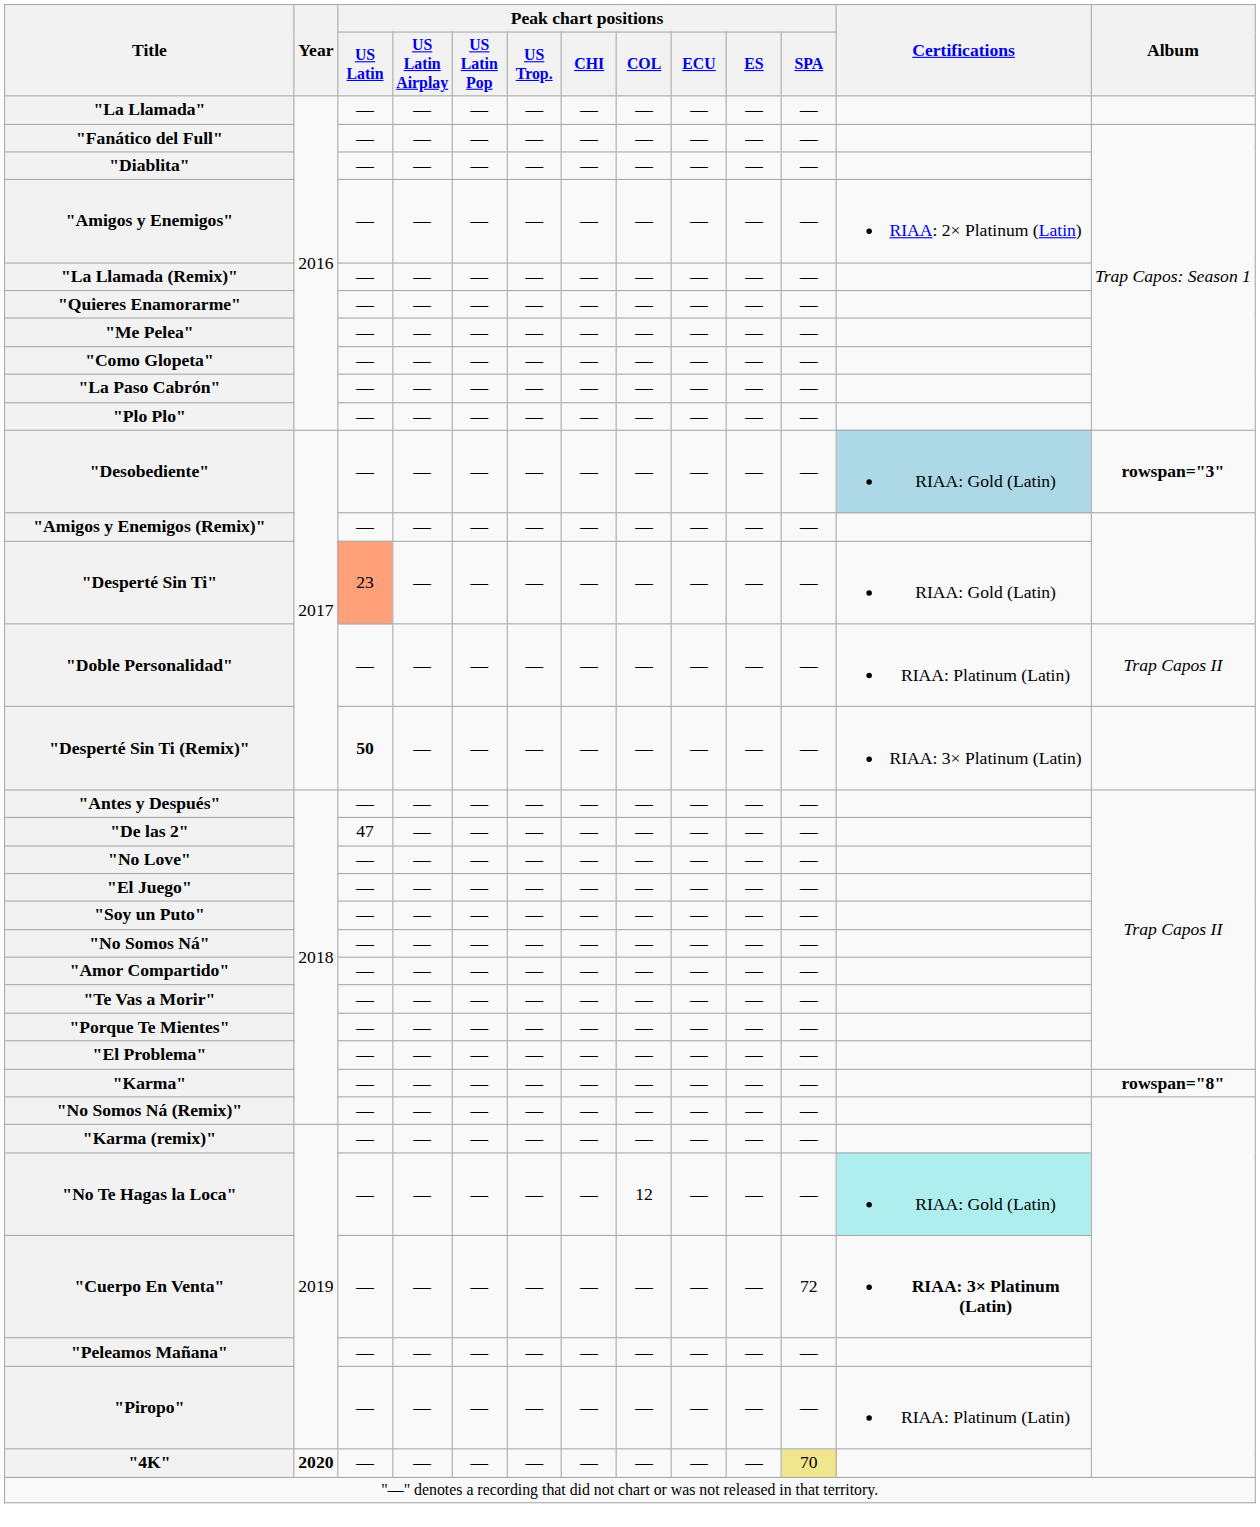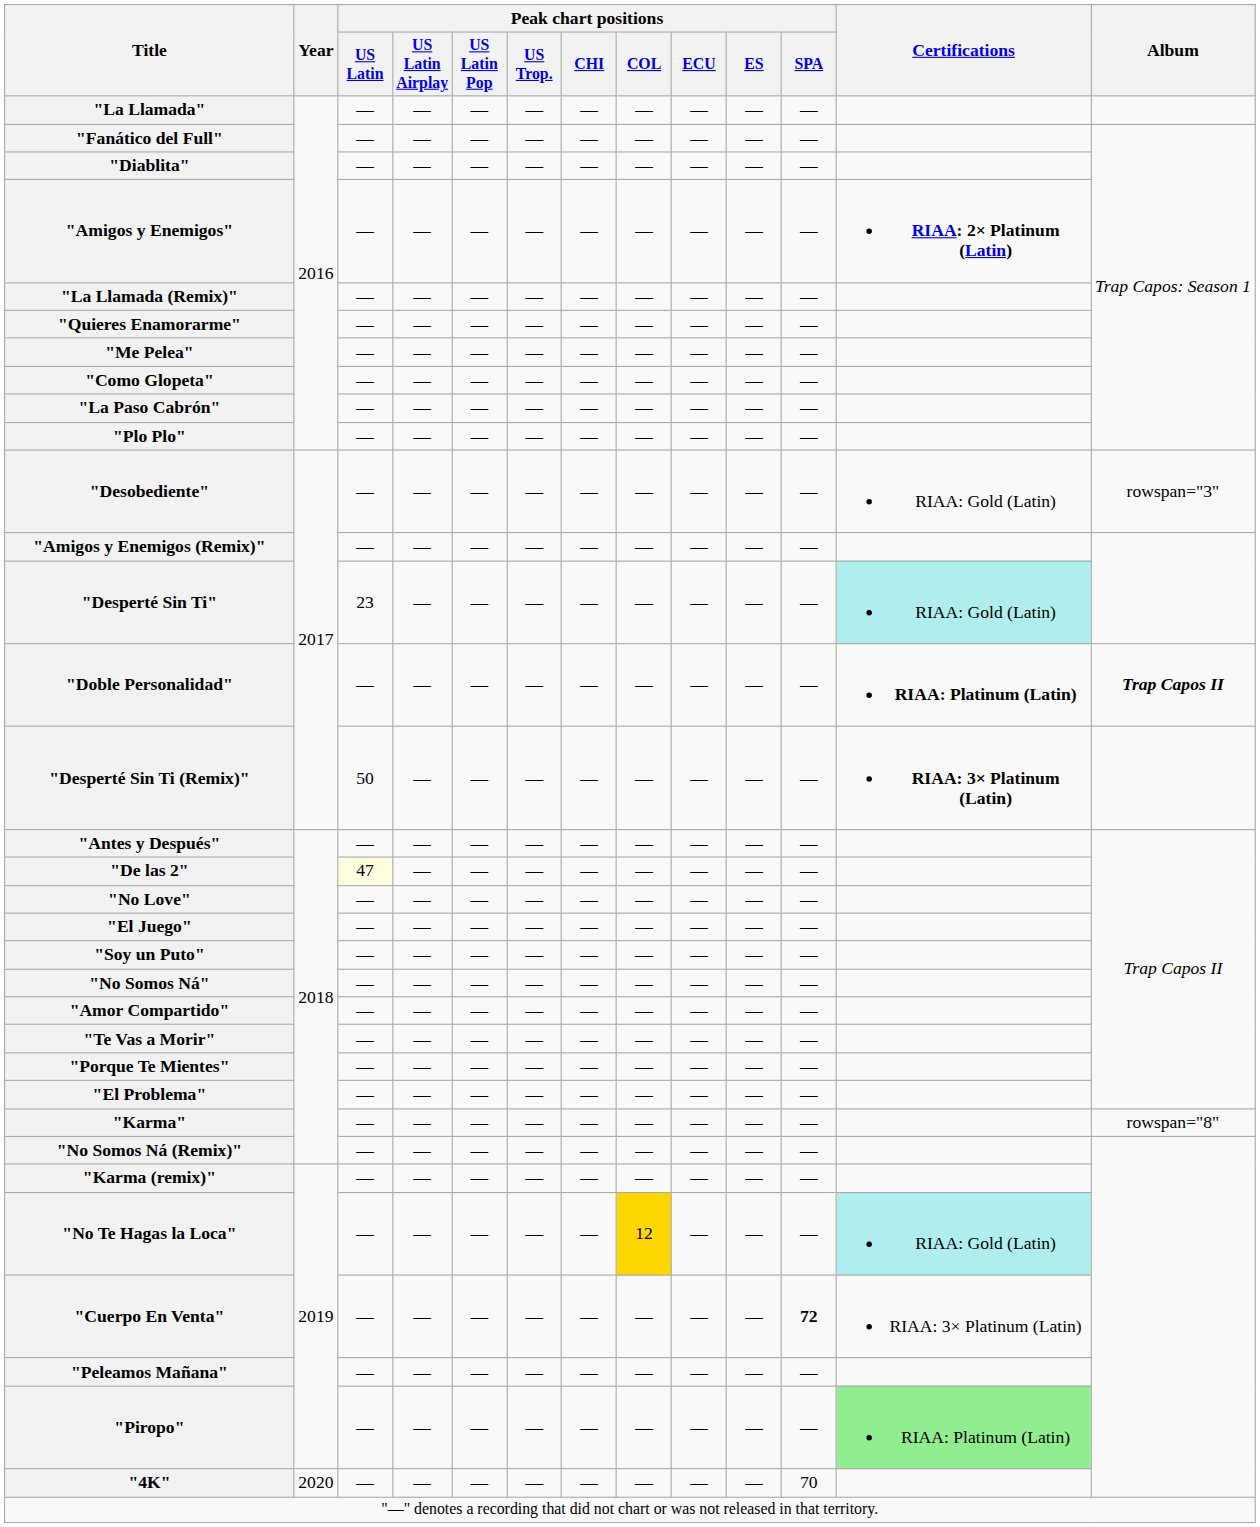(964, 231) normal -> (964, 241) bold
(964, 481) lightblue background -> (964, 501) no background
(1173, 471) bold -> (1173, 491) normal
(365, 582) lightsalmon background -> (365, 602) no background
(964, 592) no background -> (964, 612) paleturquoise background
(964, 675) normal -> (964, 695) bold
(1173, 665) normal -> (1173, 685) bold
(365, 748) bold -> (365, 777) normal
(964, 758) normal -> (964, 788) bold
(365, 831) no background -> (365, 871) lightyellow background
(1173, 1082) bold -> (1173, 1122) normal
(644, 1193) no background -> (644, 1233) gold background
(809, 1286) normal -> (809, 1316) bold
(964, 1297) bold -> (964, 1326) normal
(964, 1417) no background -> (964, 1437) lightgreen background
(316, 1462) bold -> (316, 1482) normal
(809, 1462) khaki background -> (809, 1482) no background
